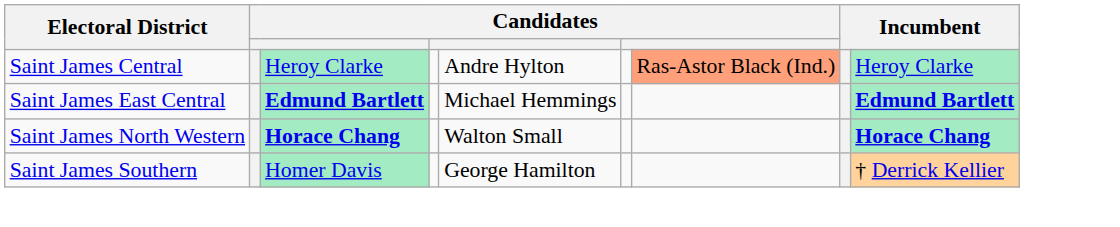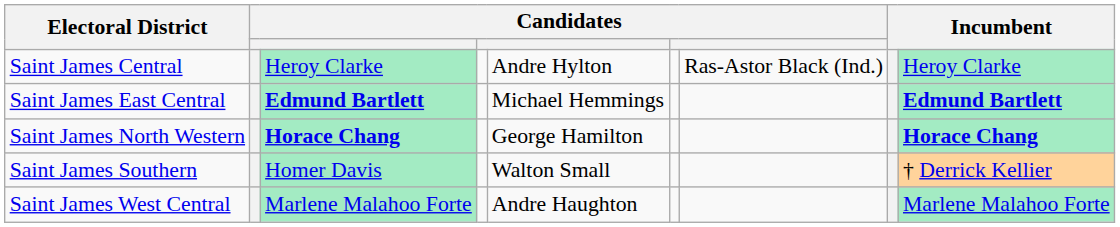(736, 66) lightsalmon background -> (784, 66) no background
(503, 135) Walton Small -> (567, 135) George Hamilton
(520, 169) George Hamilton -> (551, 169) Walton Small
+ row: (120, 204)
